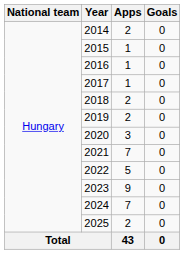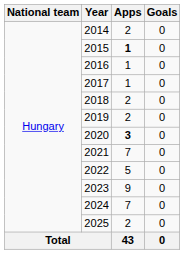(128, 48) normal -> (128, 48) bold
(128, 135) normal -> (128, 135) bold
